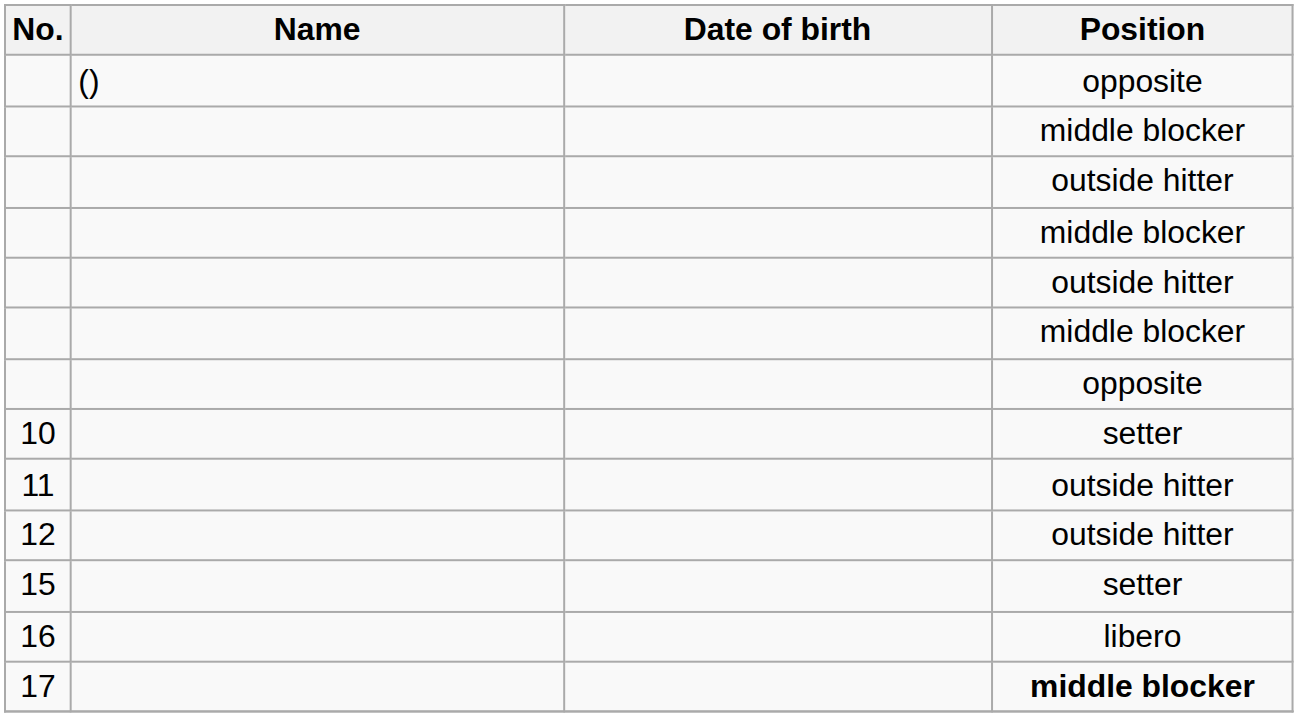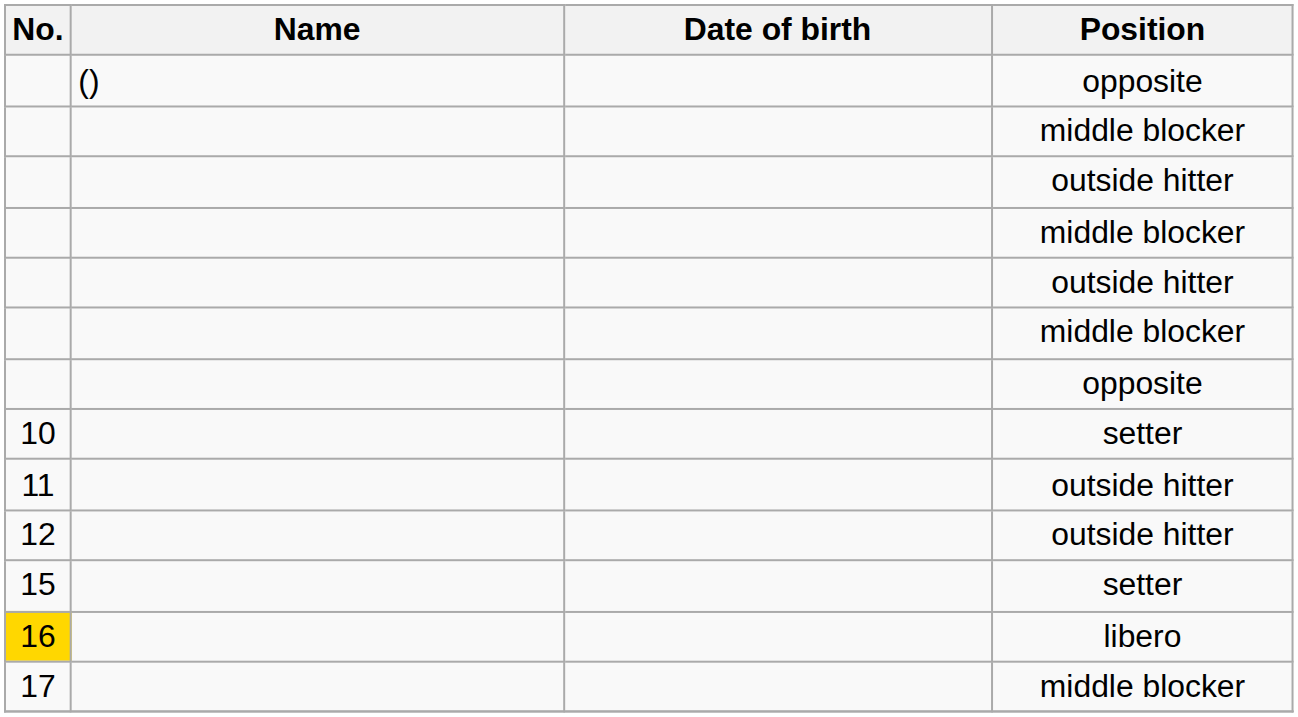(38, 635) no background -> (38, 635) gold background
(1142, 686) bold -> (1142, 686) normal
